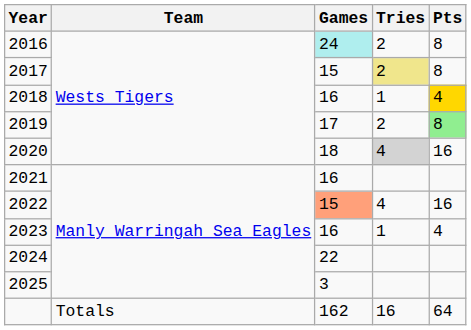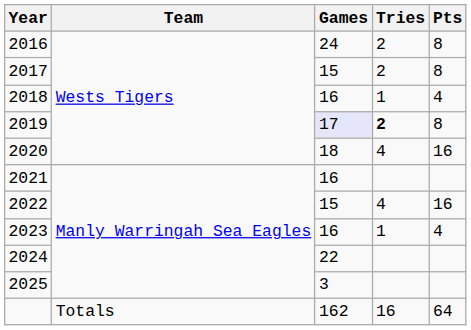(329, 45) paleturquoise background -> (329, 45) no background
(381, 71) khaki background -> (381, 71) no background
(438, 98) gold background -> (438, 98) no background
(329, 125) no background -> (329, 125) lavender background
(381, 125) normal -> (381, 125) bold
(438, 125) lightgreen background -> (438, 125) no background
(381, 151) lightgrey background -> (381, 151) no background
(329, 205) lightsalmon background -> (329, 205) no background
